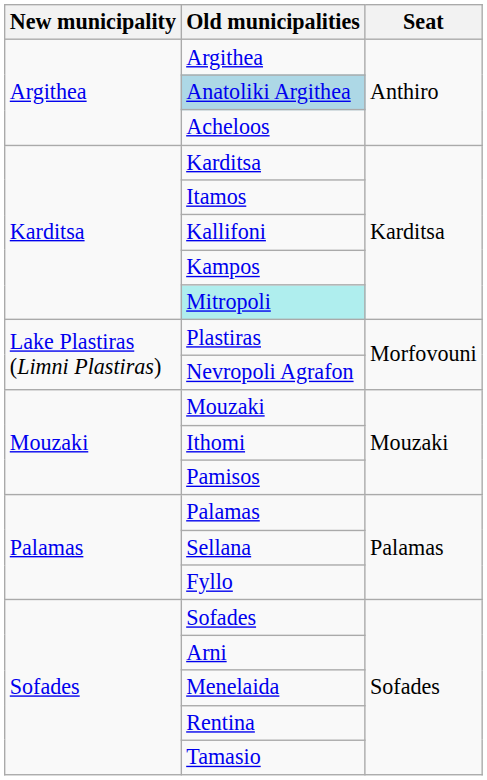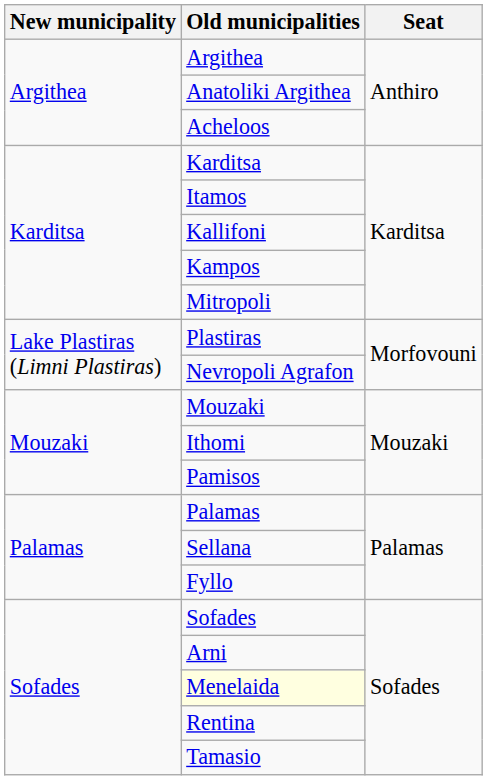(268, 92) lightblue background -> (268, 92) no background
(229, 302) paleturquoise background -> (229, 302) no background
(233, 687) no background -> (233, 687) lightyellow background
